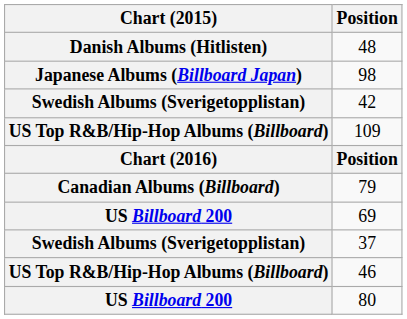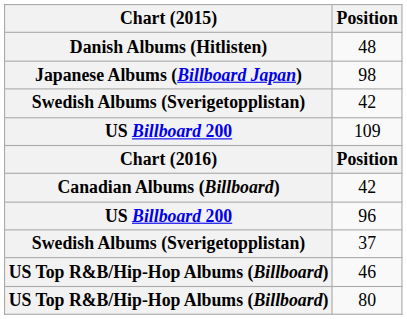(169, 131) US Top R&B/Hip-Hop Albums (Billboard) -> (169, 131) US Billboard 200
(367, 187) 79 -> (367, 187) 42
(367, 215) 69 -> (367, 215) 96
(169, 300) US Billboard 200 -> (169, 300) US Top R&B/Hip-Hop Albums (Billboard)
